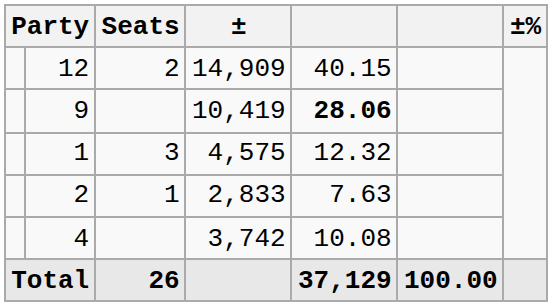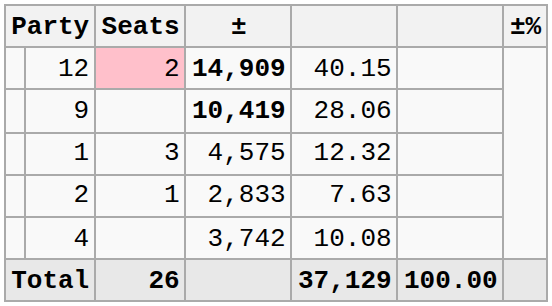(172, 69) no background -> (172, 69) pink background
(239, 69) normal -> (239, 69) bold
(239, 111) normal -> (239, 111) bold
(353, 111) bold -> (353, 111) normal
